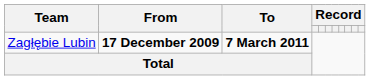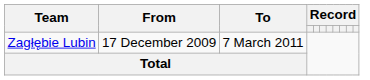(161, 42) bold -> (159, 42) normal
(267, 42) bold -> (263, 42) normal
